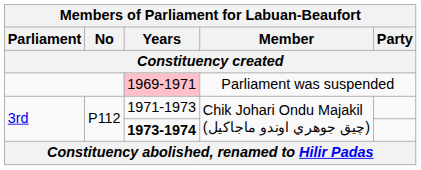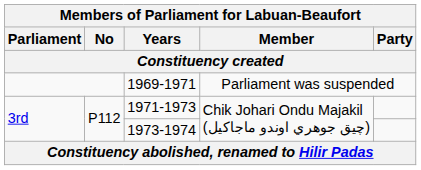(162, 84) pink background -> (162, 84) no background
(162, 130) bold -> (162, 130) normal
